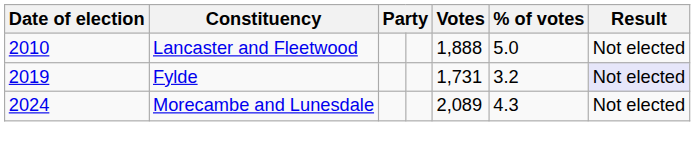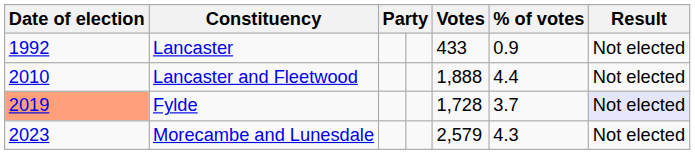+ row: (193, 47)
(506, 47) 5.0 -> (506, 76) 4.4
(29, 76) no background -> (29, 105) lightsalmon background
(459, 76) 1,731 -> (459, 105) 1,728
(506, 76) 3.2 -> (506, 105) 3.7
(29, 105) 2024 -> (29, 134) 2023
(459, 105) 2,089 -> (459, 134) 2,579
